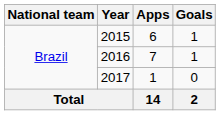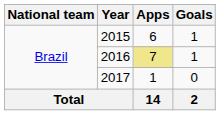(153, 57) no background -> (153, 57) khaki background
